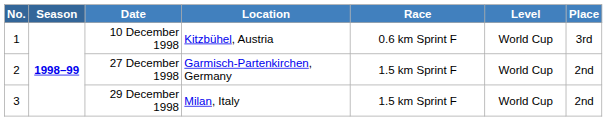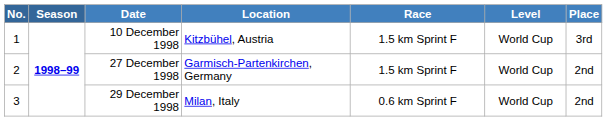(418, 38) 0.6 km Sprint F -> (418, 38) 1.5 km Sprint F
(418, 101) 1.5 km Sprint F -> (418, 101) 0.6 km Sprint F
